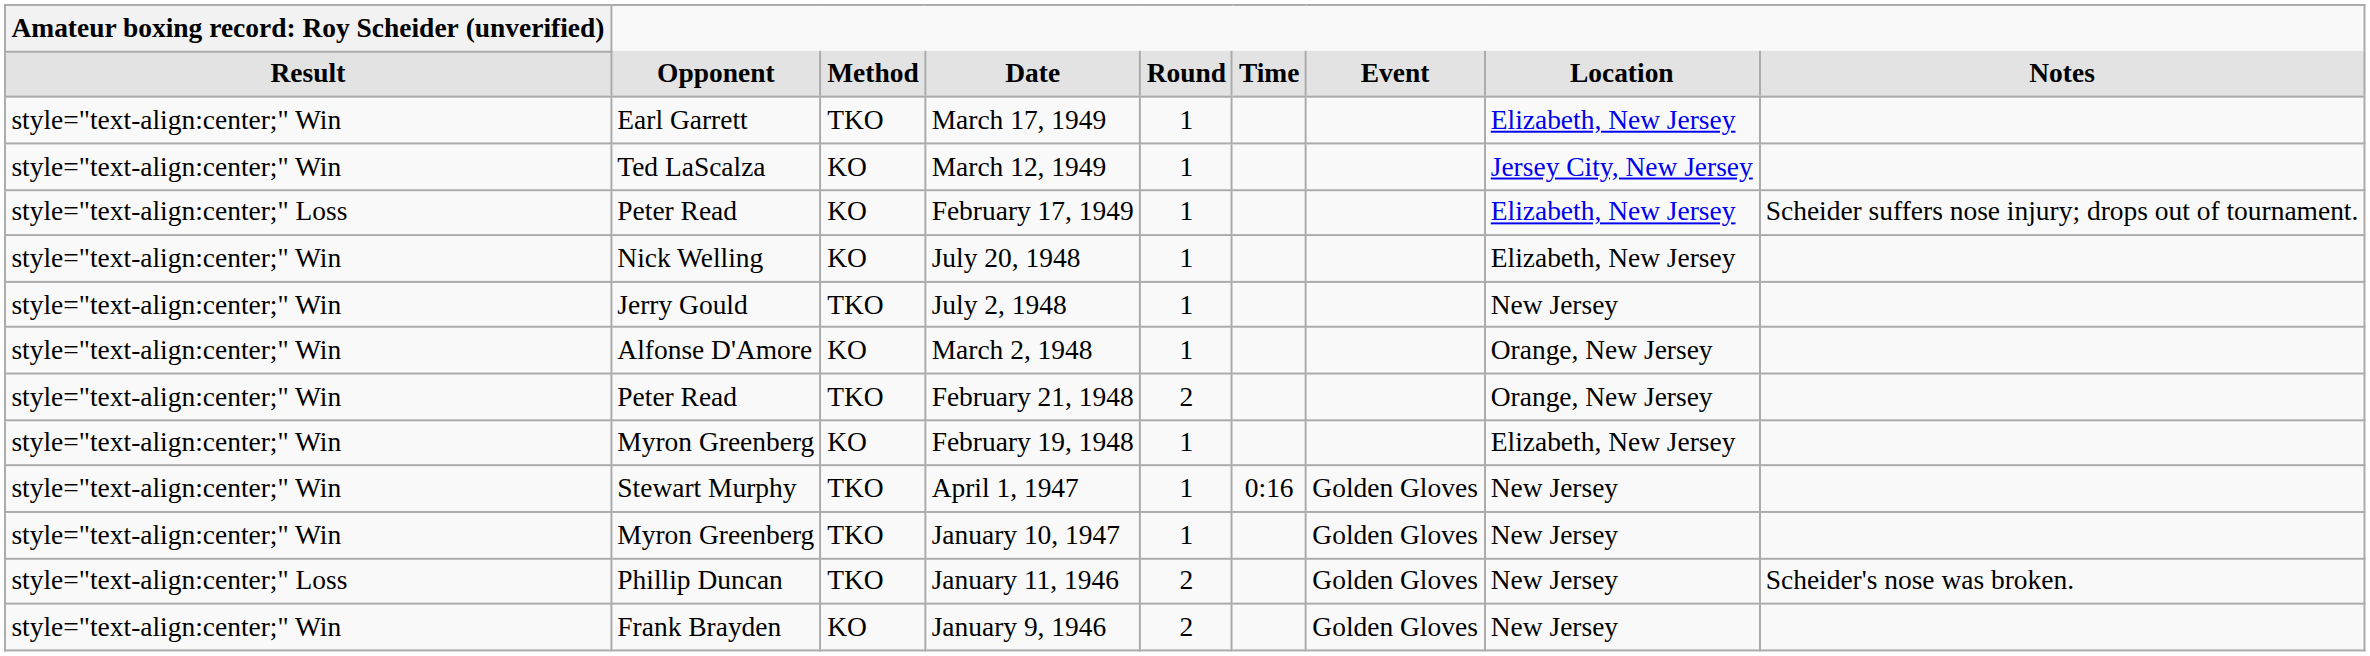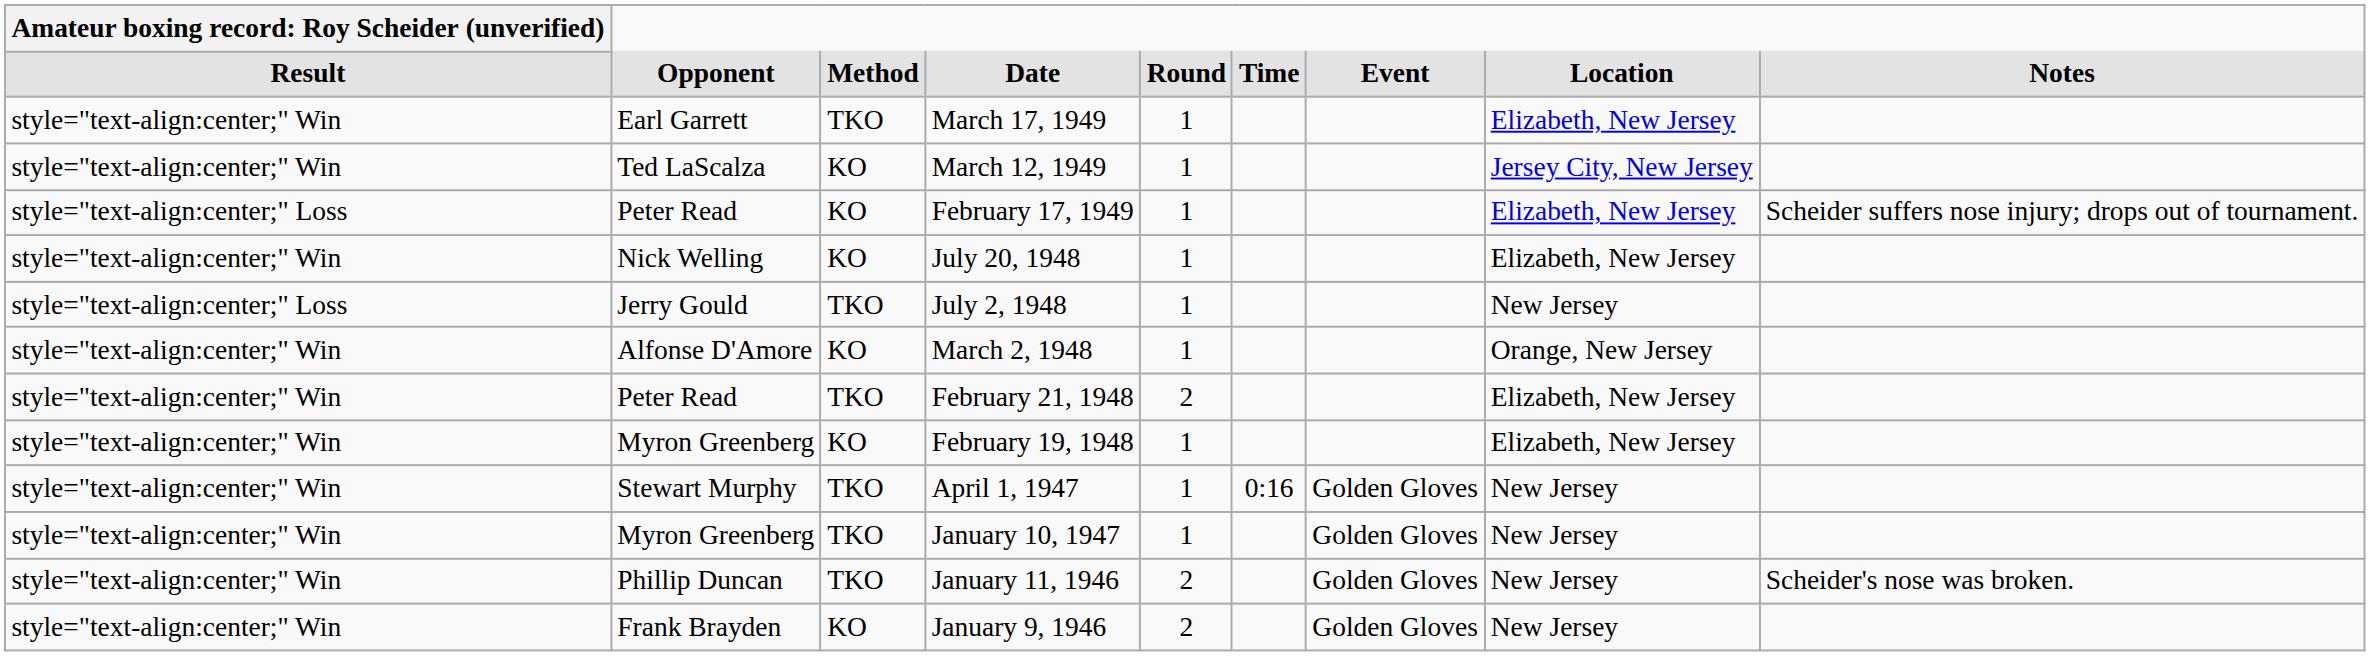(176, 304) style="text-align:center;" Win -> (179, 304) style="text-align:center;" Loss
(1602, 396) Orange, New Jersey -> (1613, 396) Elizabeth, New Jersey
(179, 580) style="text-align:center;" Loss -> (176, 580) style="text-align:center;" Win
